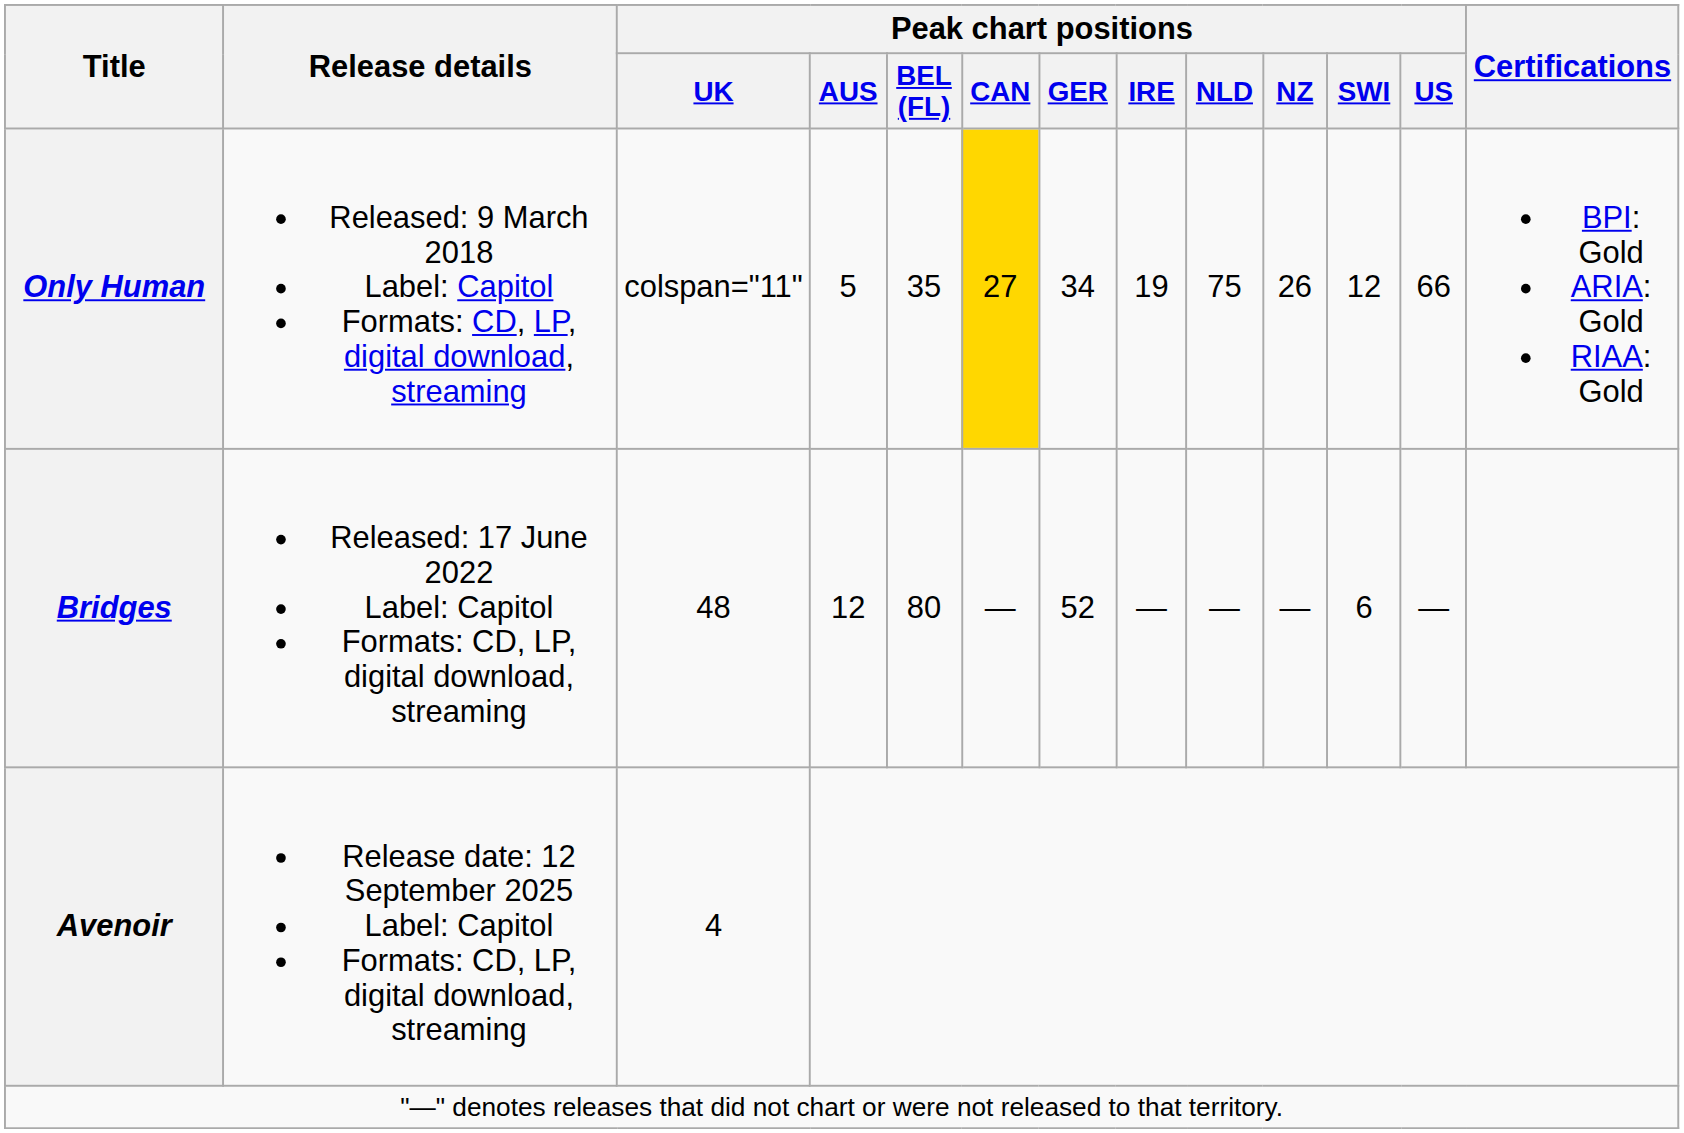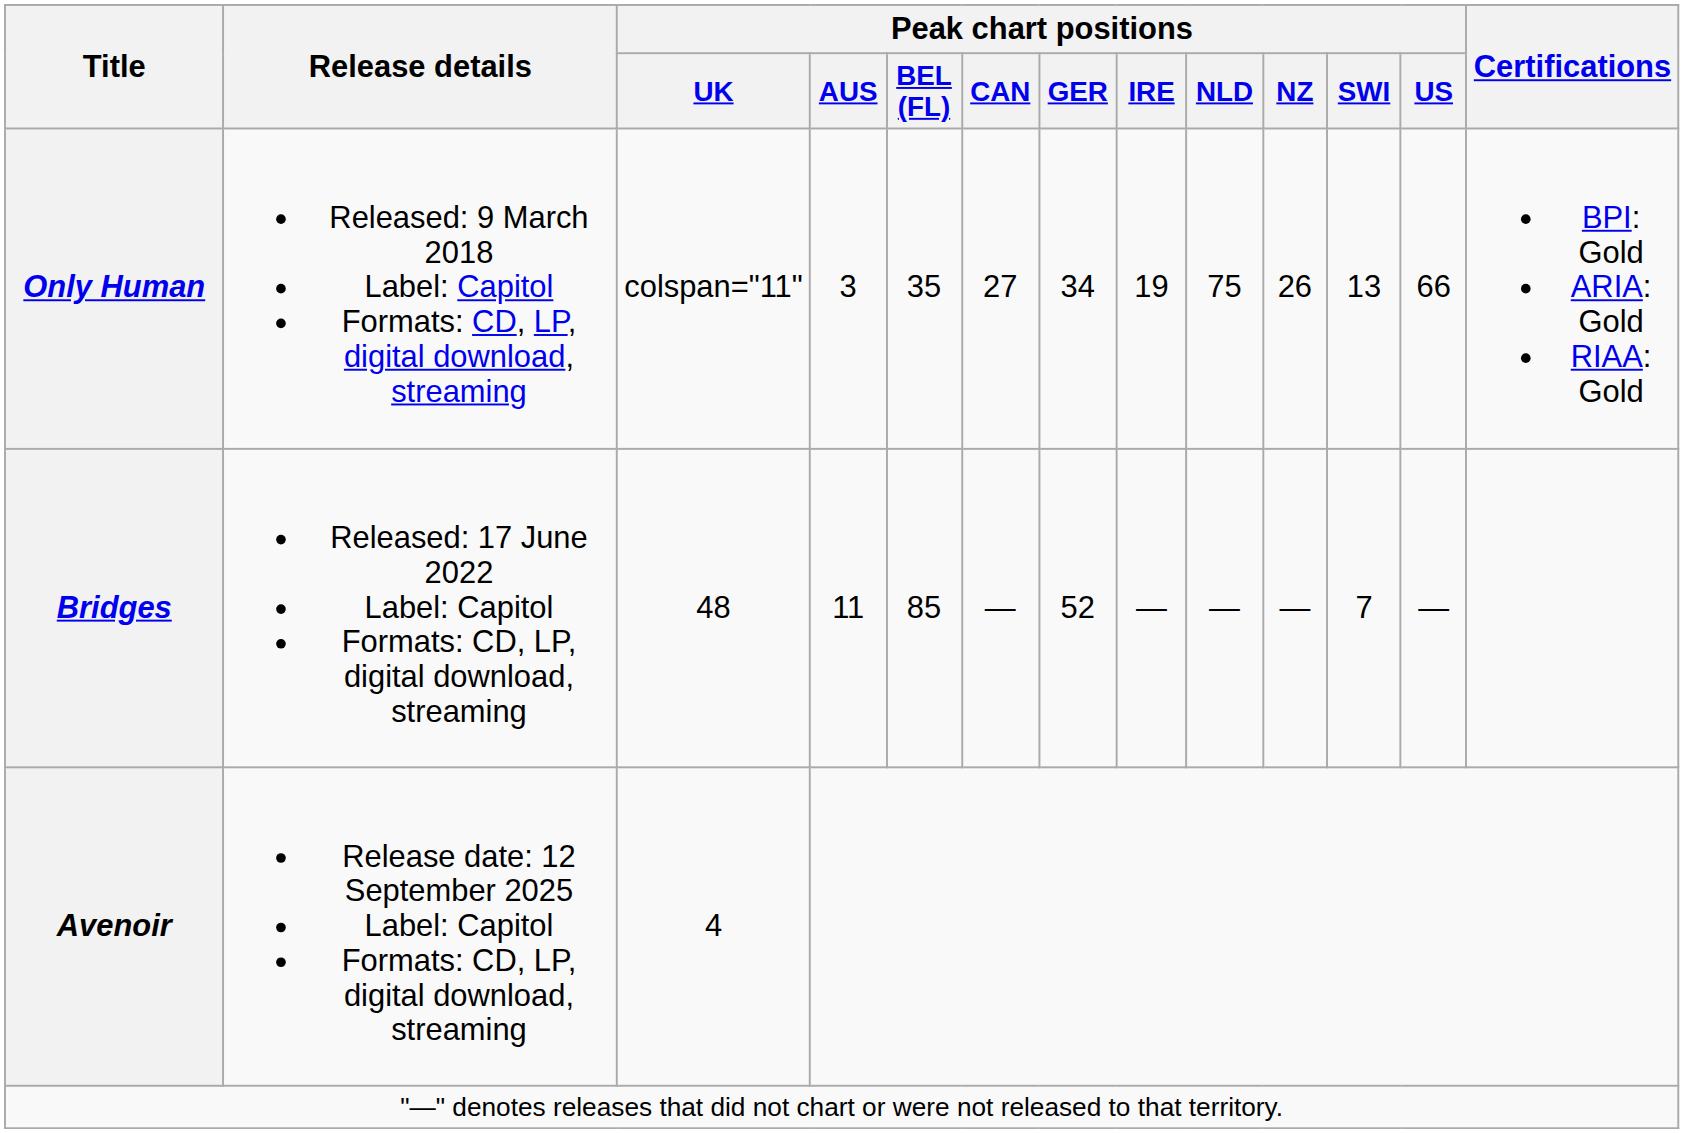(848, 287) 5 -> (848, 287) 3
(1000, 287) gold background -> (1000, 287) no background
(1364, 287) 12 -> (1364, 287) 13
(848, 607) 12 -> (848, 607) 11
(924, 607) 80 -> (924, 607) 85
(1364, 607) 6 -> (1364, 607) 7
